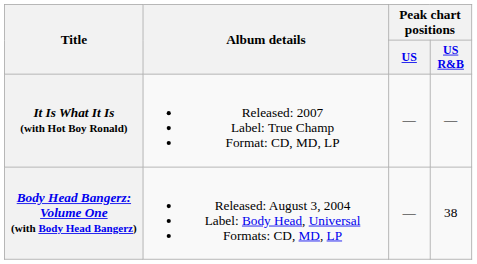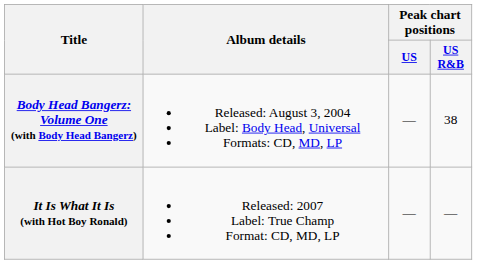rows swapped: (74, 212) <-> (74, 120)
